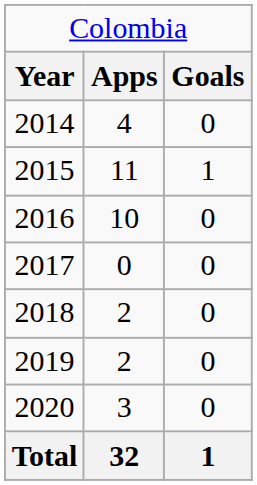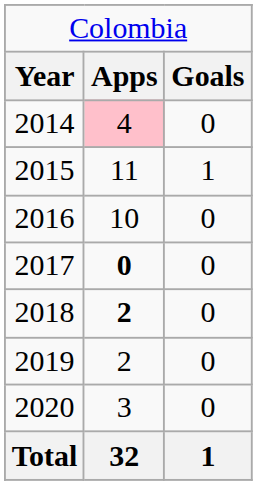(124, 123) no background -> (124, 123) pink background
(124, 265) normal -> (124, 265) bold
(124, 312) normal -> (124, 312) bold
